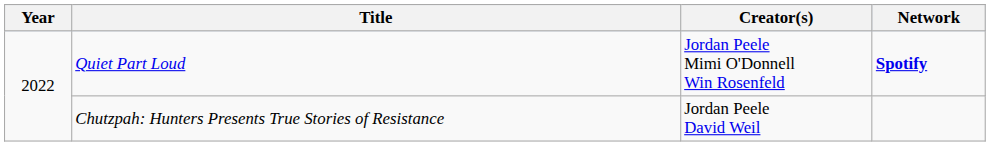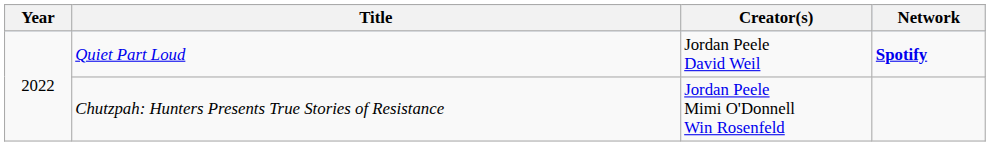(740, 63) Jordan Peele Mimi O'Donnell Win Rosenfeld -> (727, 53) Jordan Peele David Weil
(727, 118) Jordan Peele David Weil -> (740, 108) Jordan Peele Mimi O'Donnell Win Rosenfeld
